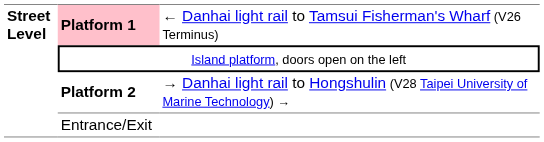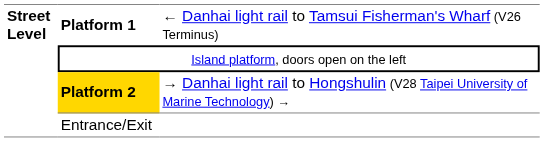(98, 25) pink background -> (98, 25) no background
(98, 92) no background -> (98, 92) gold background
